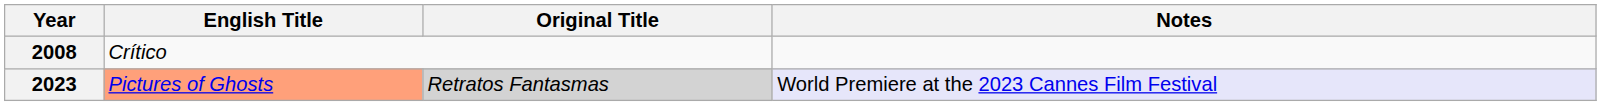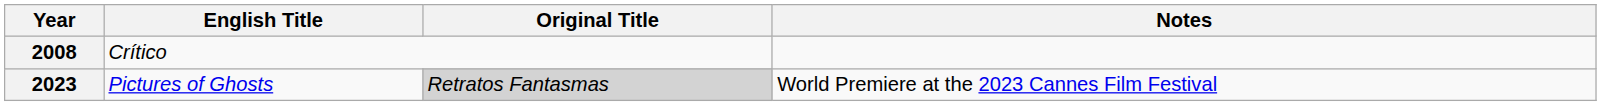(191, 84) lightsalmon background -> (191, 84) no background
(997, 84) lavender background -> (997, 84) no background
